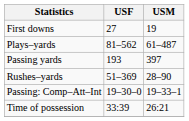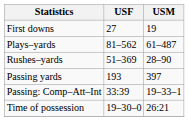rows swapped: (35, 76) <-> (34, 60)
(124, 92) 19–30–0 -> (118, 92) 33:39
(118, 108) 33:39 -> (124, 108) 19–30–0
